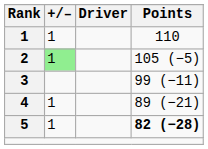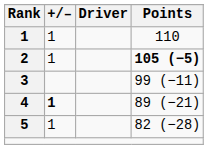(51, 60) lightgreen background -> (51, 60) no background
(167, 60) normal -> (167, 60) bold
(51, 104) normal -> (51, 104) bold
(167, 127) bold -> (167, 127) normal
